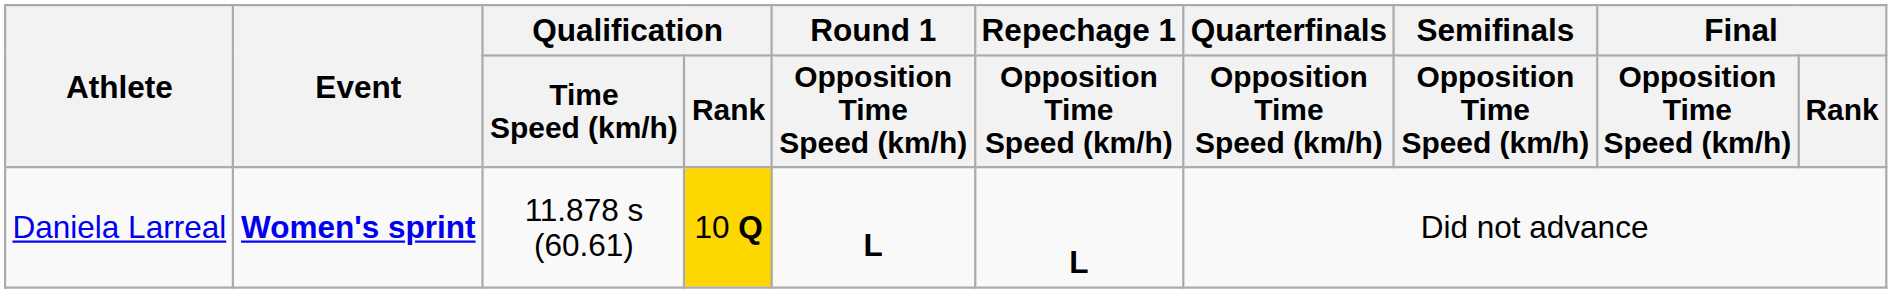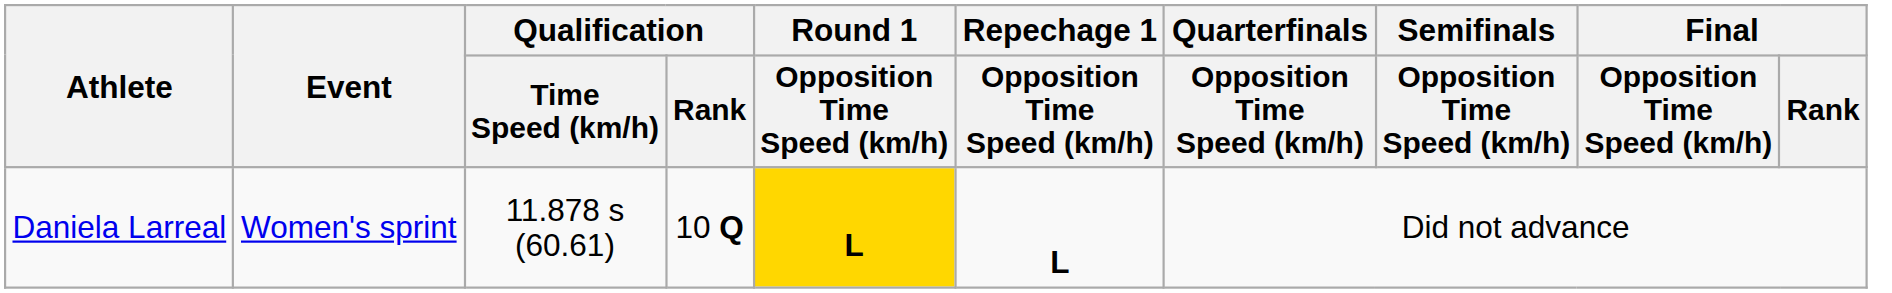(358, 228) bold -> (349, 228) normal
(729, 228) gold background -> (710, 228) no background
(873, 245) no background -> (854, 245) gold background
